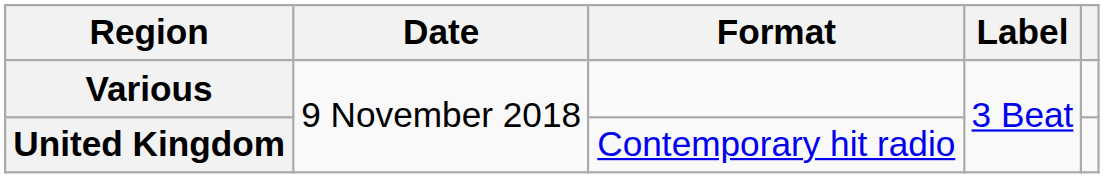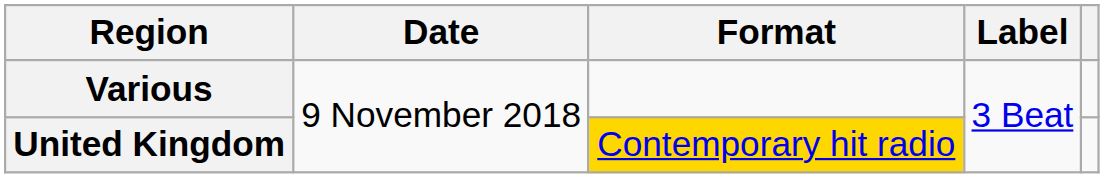(776, 144) no background -> (776, 144) gold background
